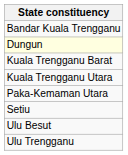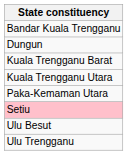(25, 45) lightyellow background -> (25, 45) no background
(18, 110) no background -> (18, 110) pink background
